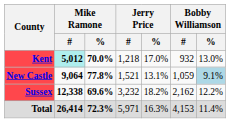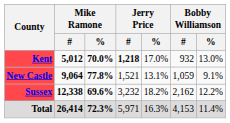(72, 59) paleturquoise background -> (72, 59) no background
(128, 59) normal -> (128, 59) bold
(213, 76) lightblue background -> (213, 76) no background
